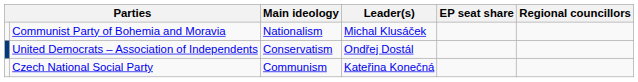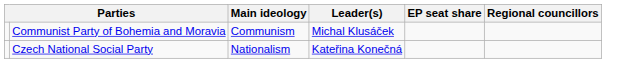(293, 31) Nationalism -> (263, 31) Communism
- row: (135, 49)
(295, 67) Communism -> (261, 49) Nationalism
